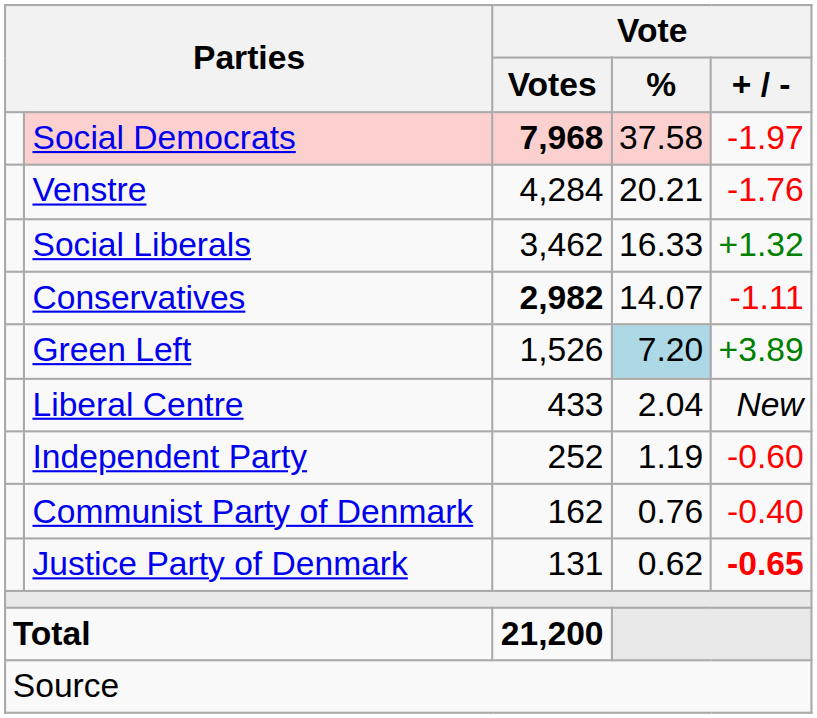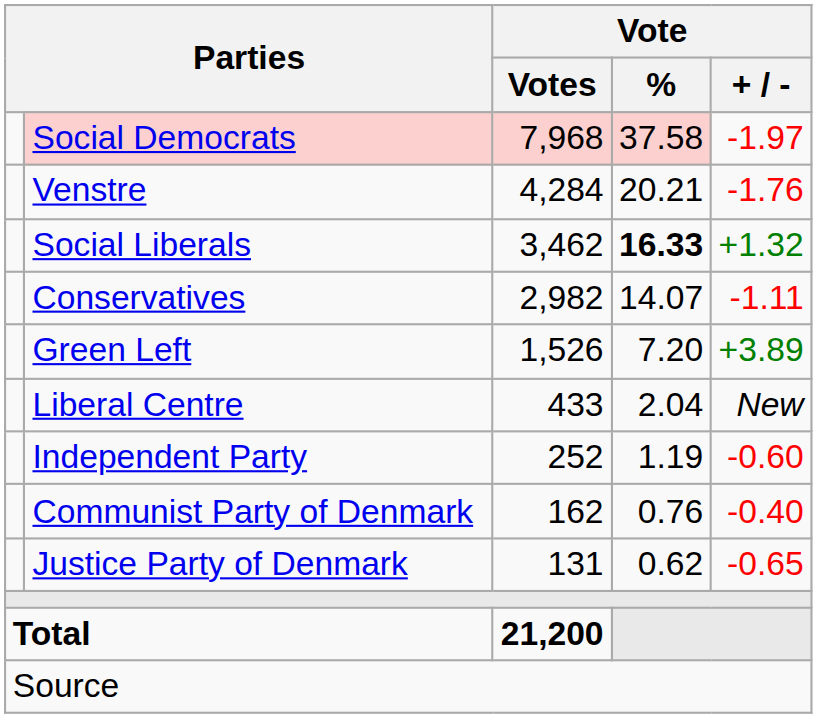(562, 137) bold -> (562, 137) normal
(661, 244) normal -> (661, 244) bold
(562, 297) bold -> (562, 297) normal
(670, 350) lightblue background -> (670, 350) no background
(765, 564) bold -> (765, 564) normal
